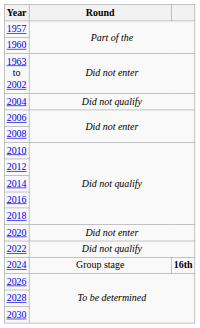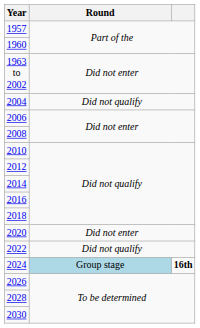(100, 265) no background -> (100, 265) lightblue background
